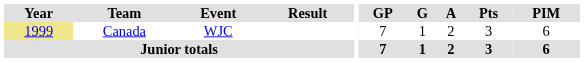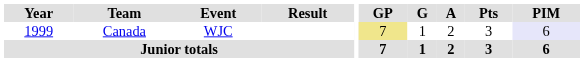(39, 31) khaki background -> (39, 31) no background
(383, 31) no background -> (383, 31) khaki background
(546, 31) no background -> (546, 31) lavender background
